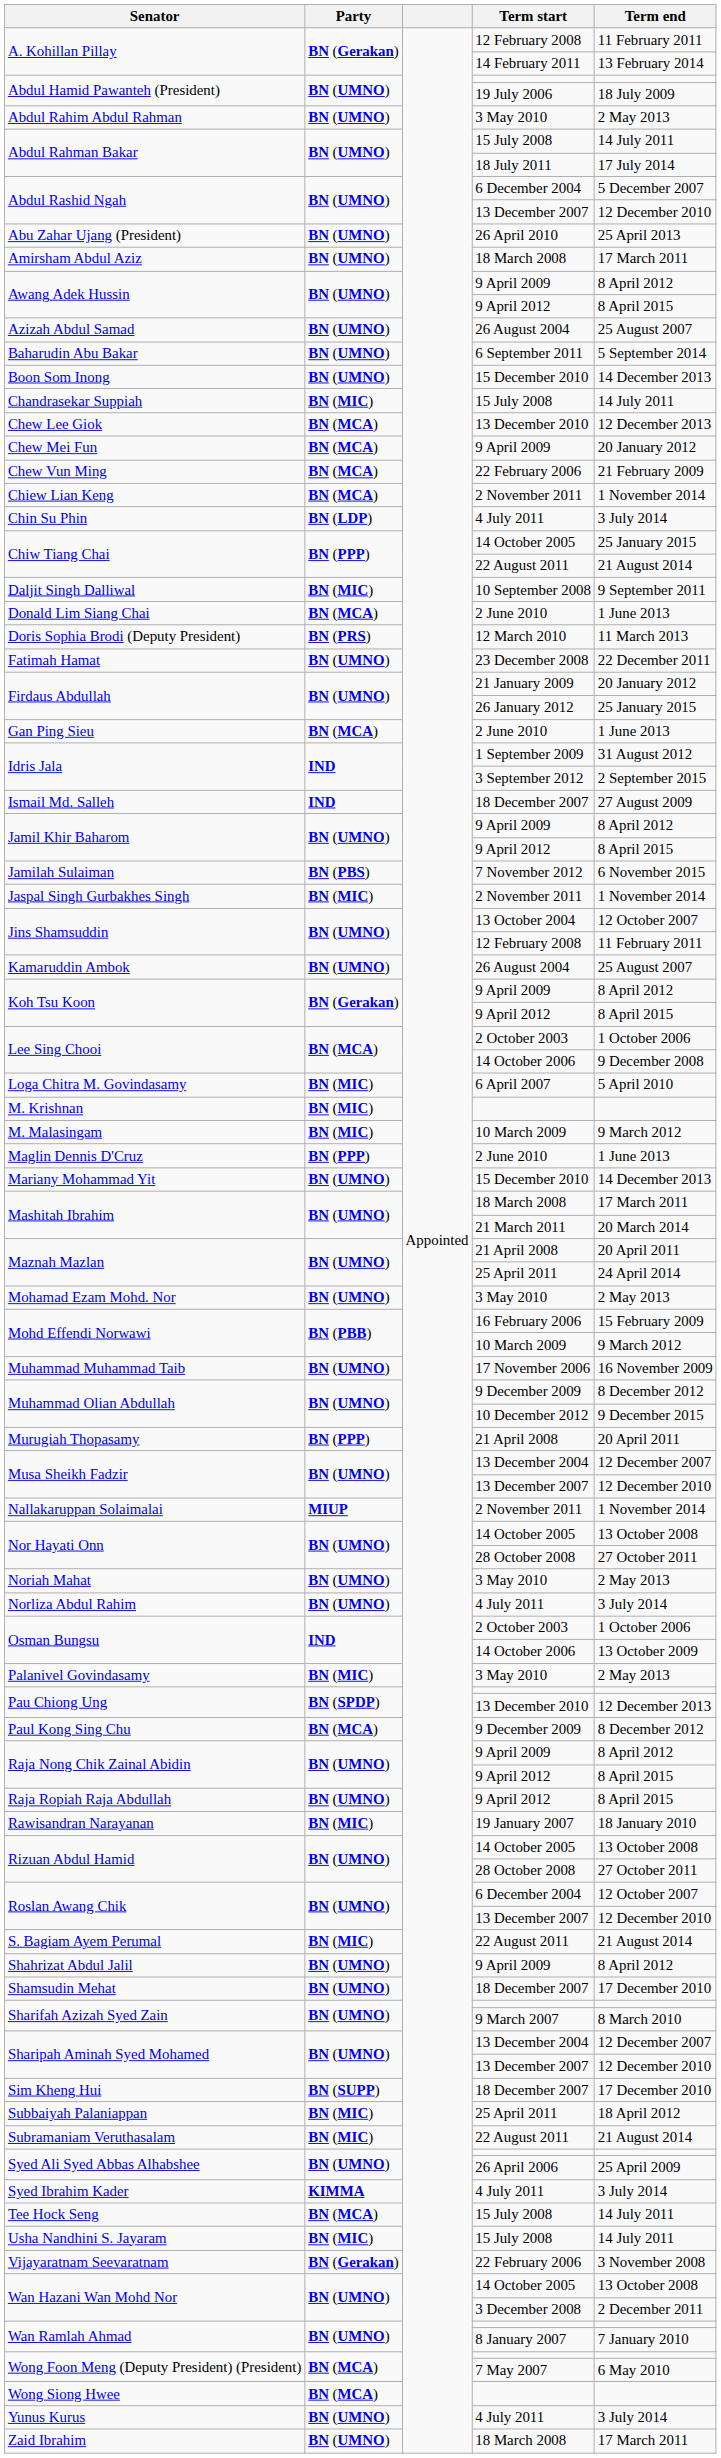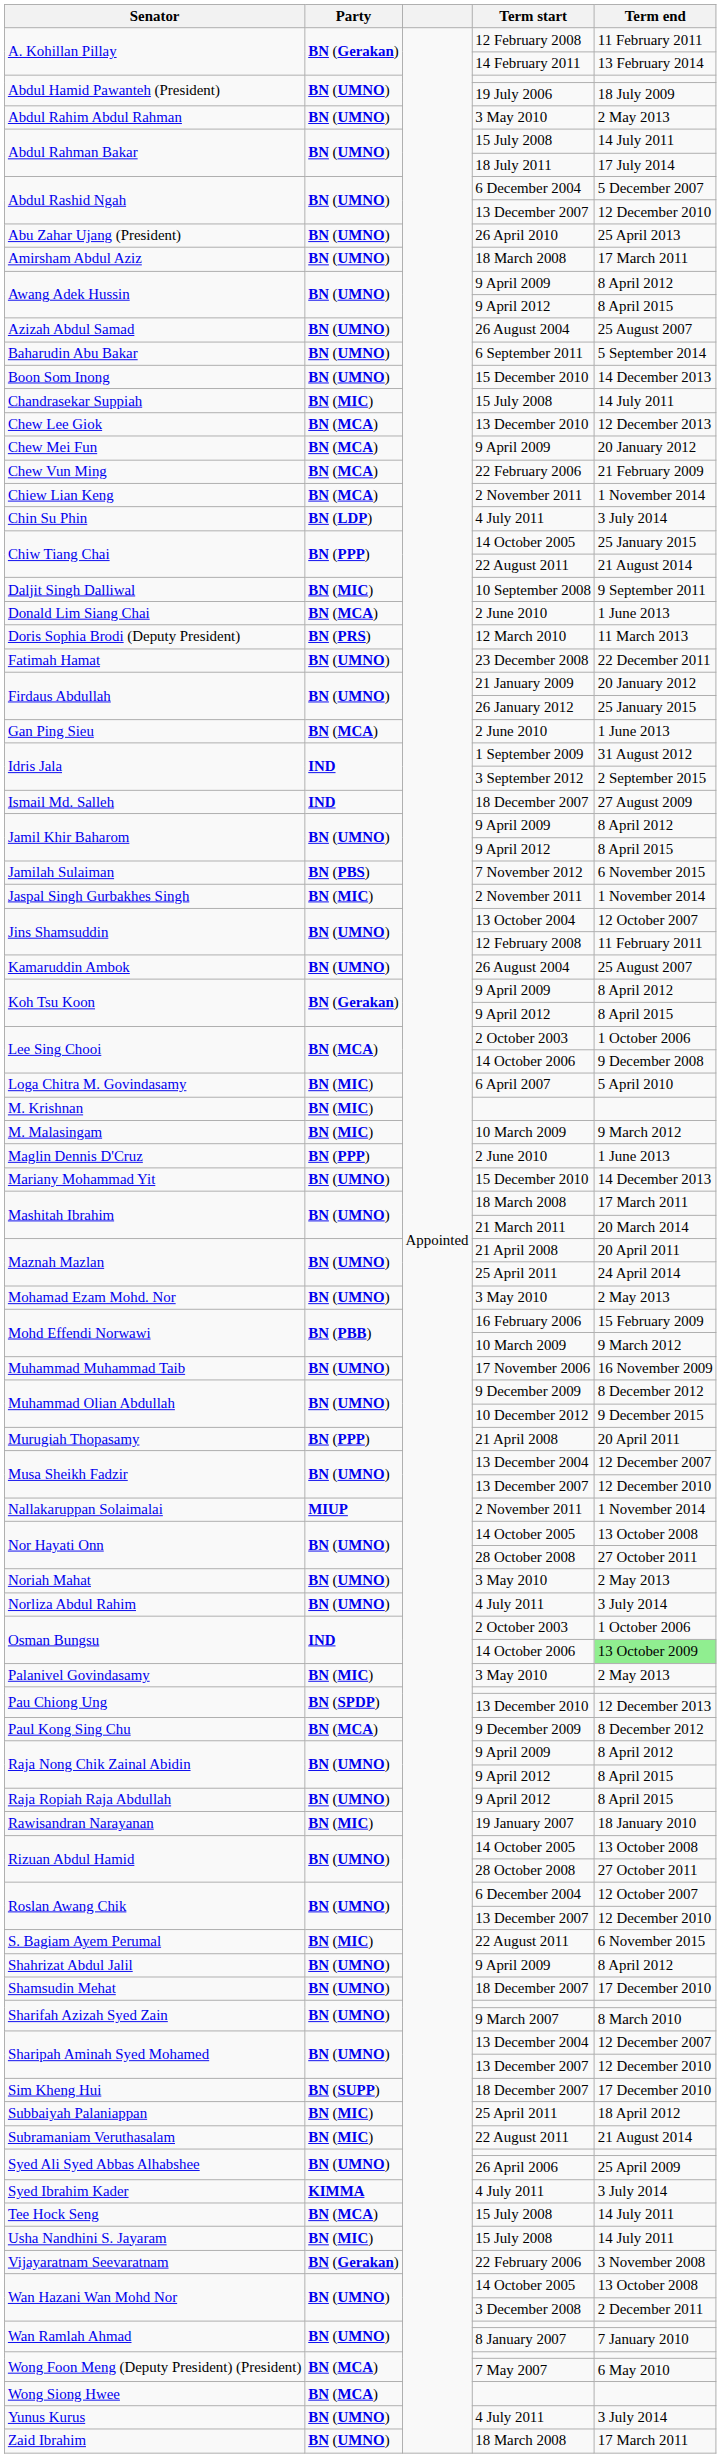(648, 1651) no background -> (648, 1651) lightgreen background
(645, 1941) 21 August 2014 -> (652, 1941) 6 November 2015
